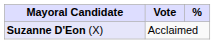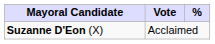(55, 30) lavender background -> (55, 30) no background
